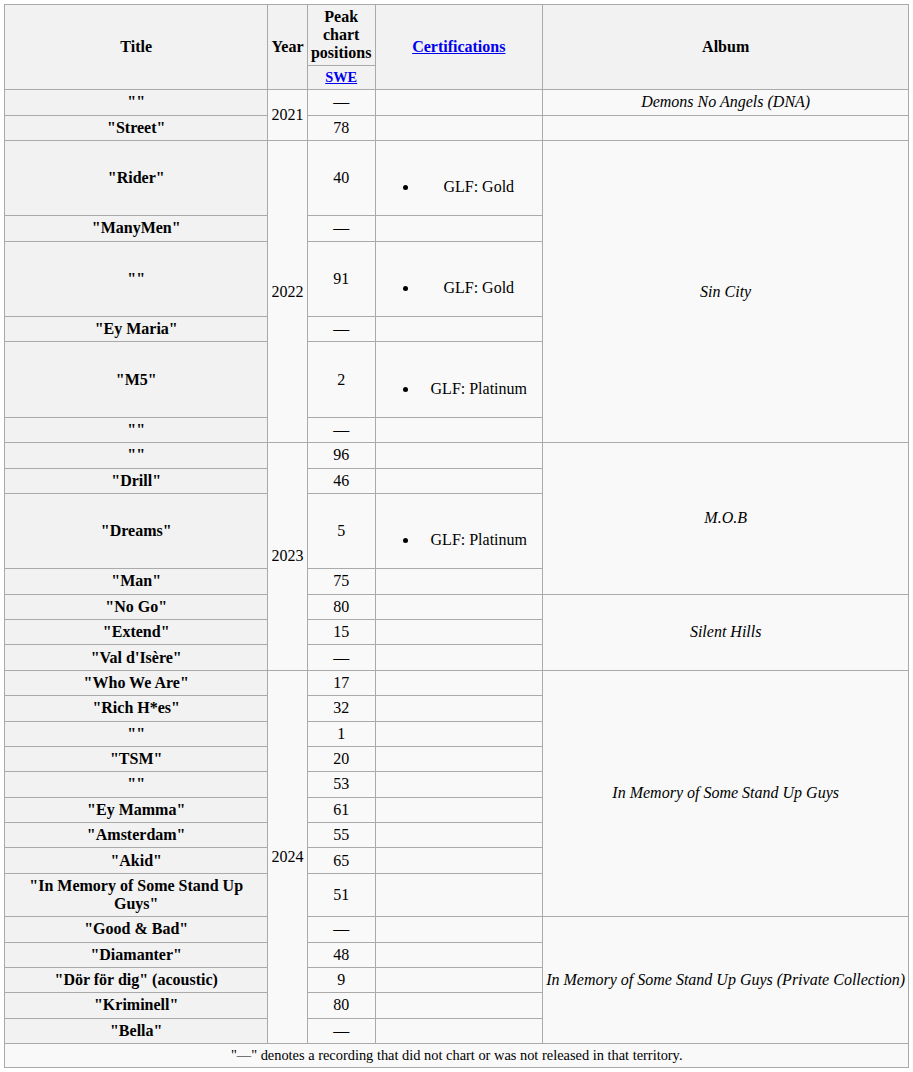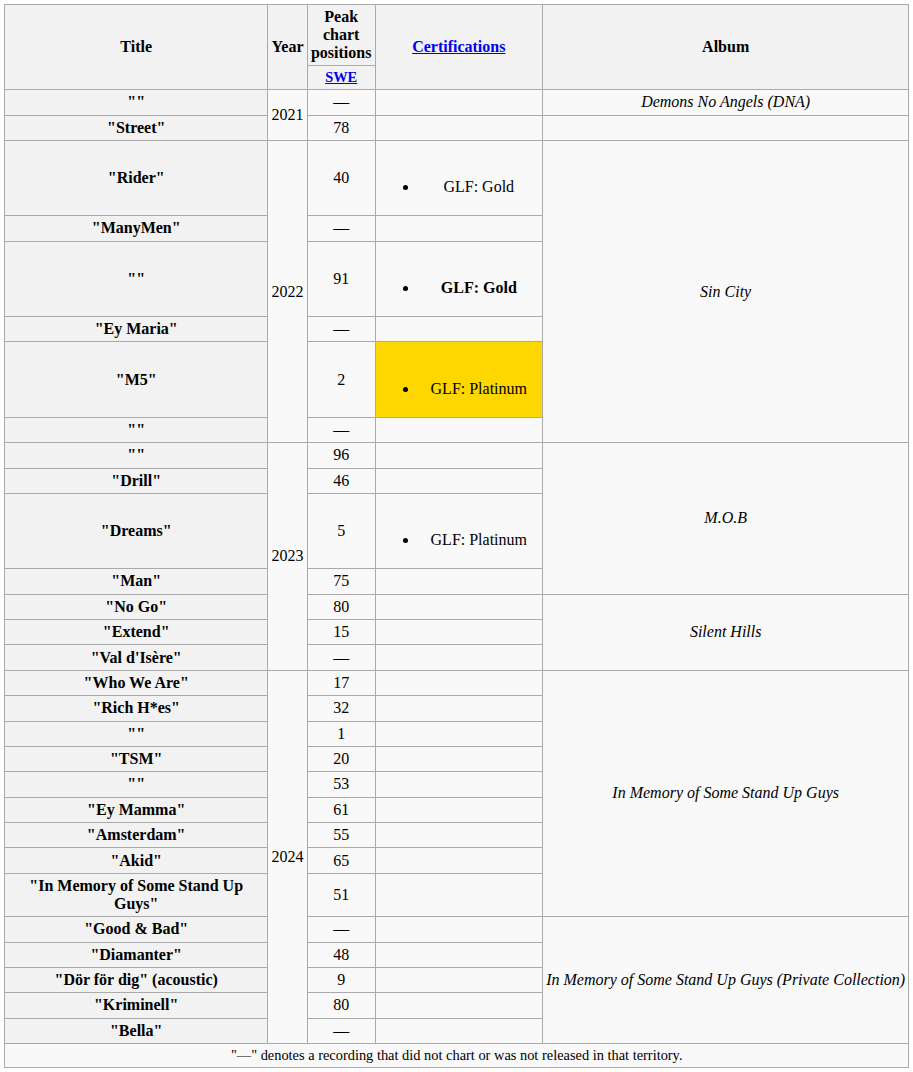(459, 288) normal -> (459, 288) bold
(459, 389) no background -> (459, 389) gold background
